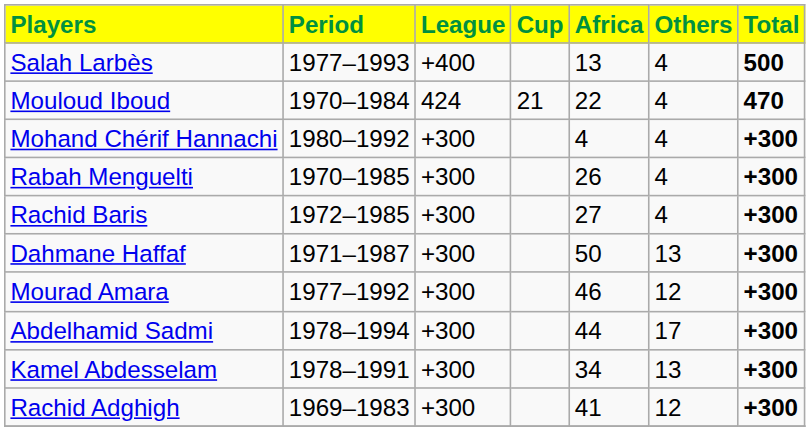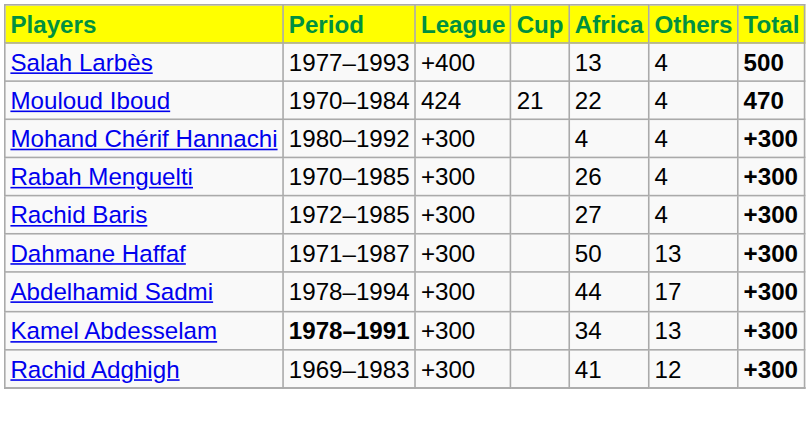- row: (90, 292)
(349, 368) normal -> (349, 330) bold
